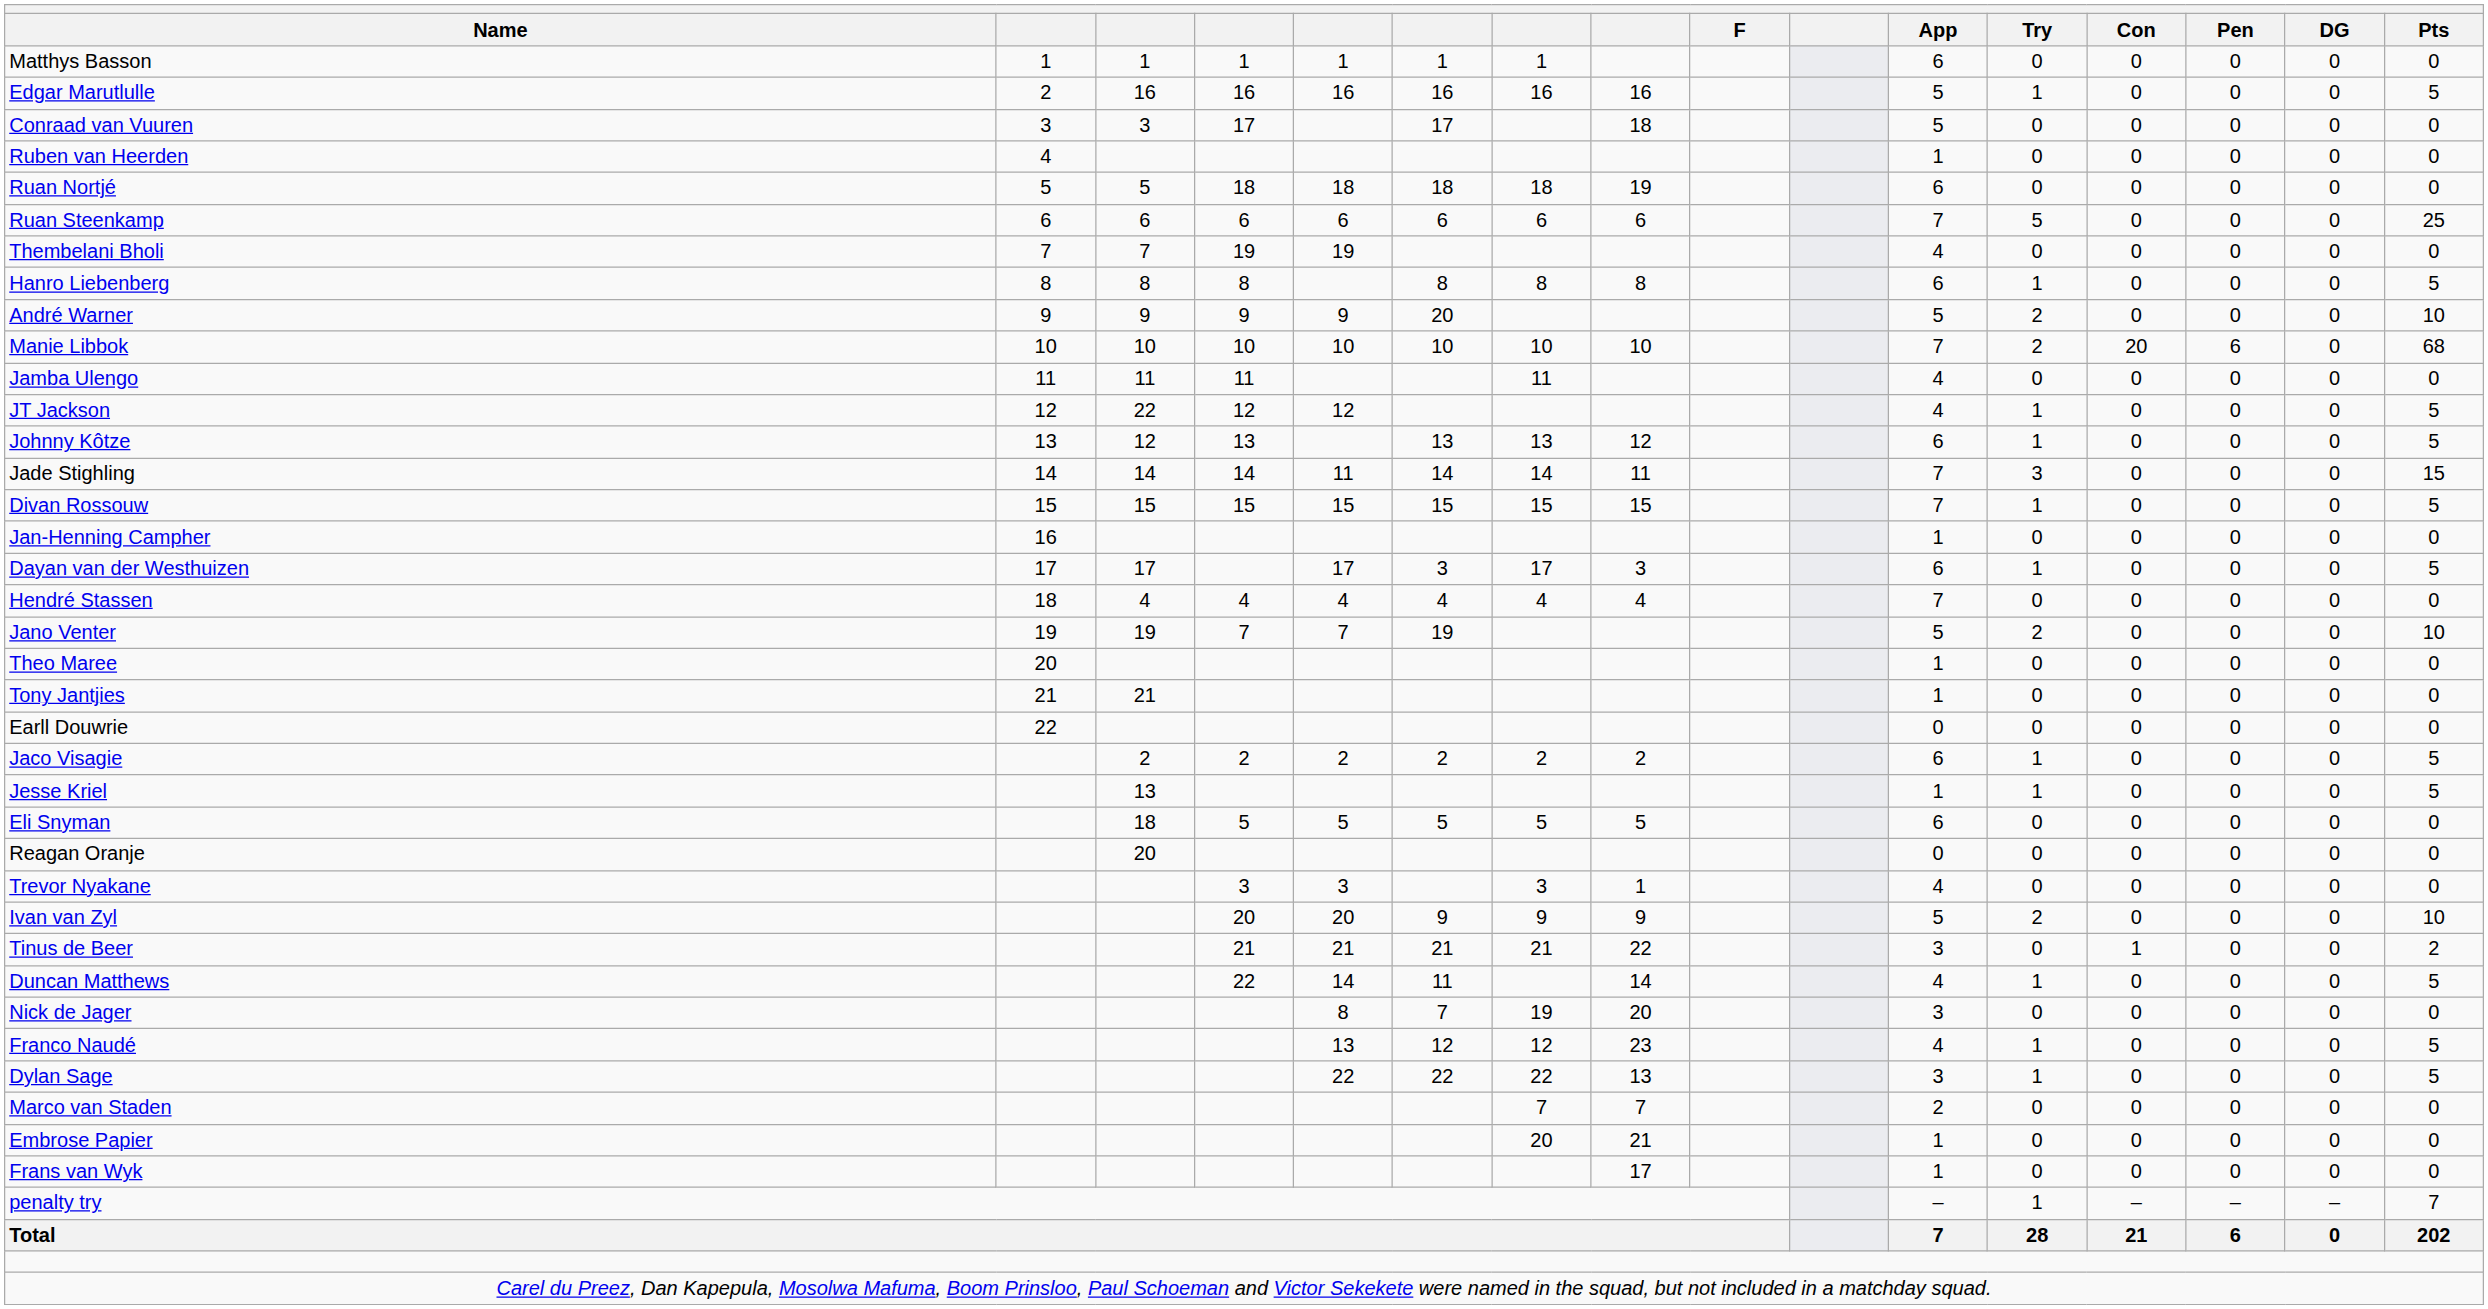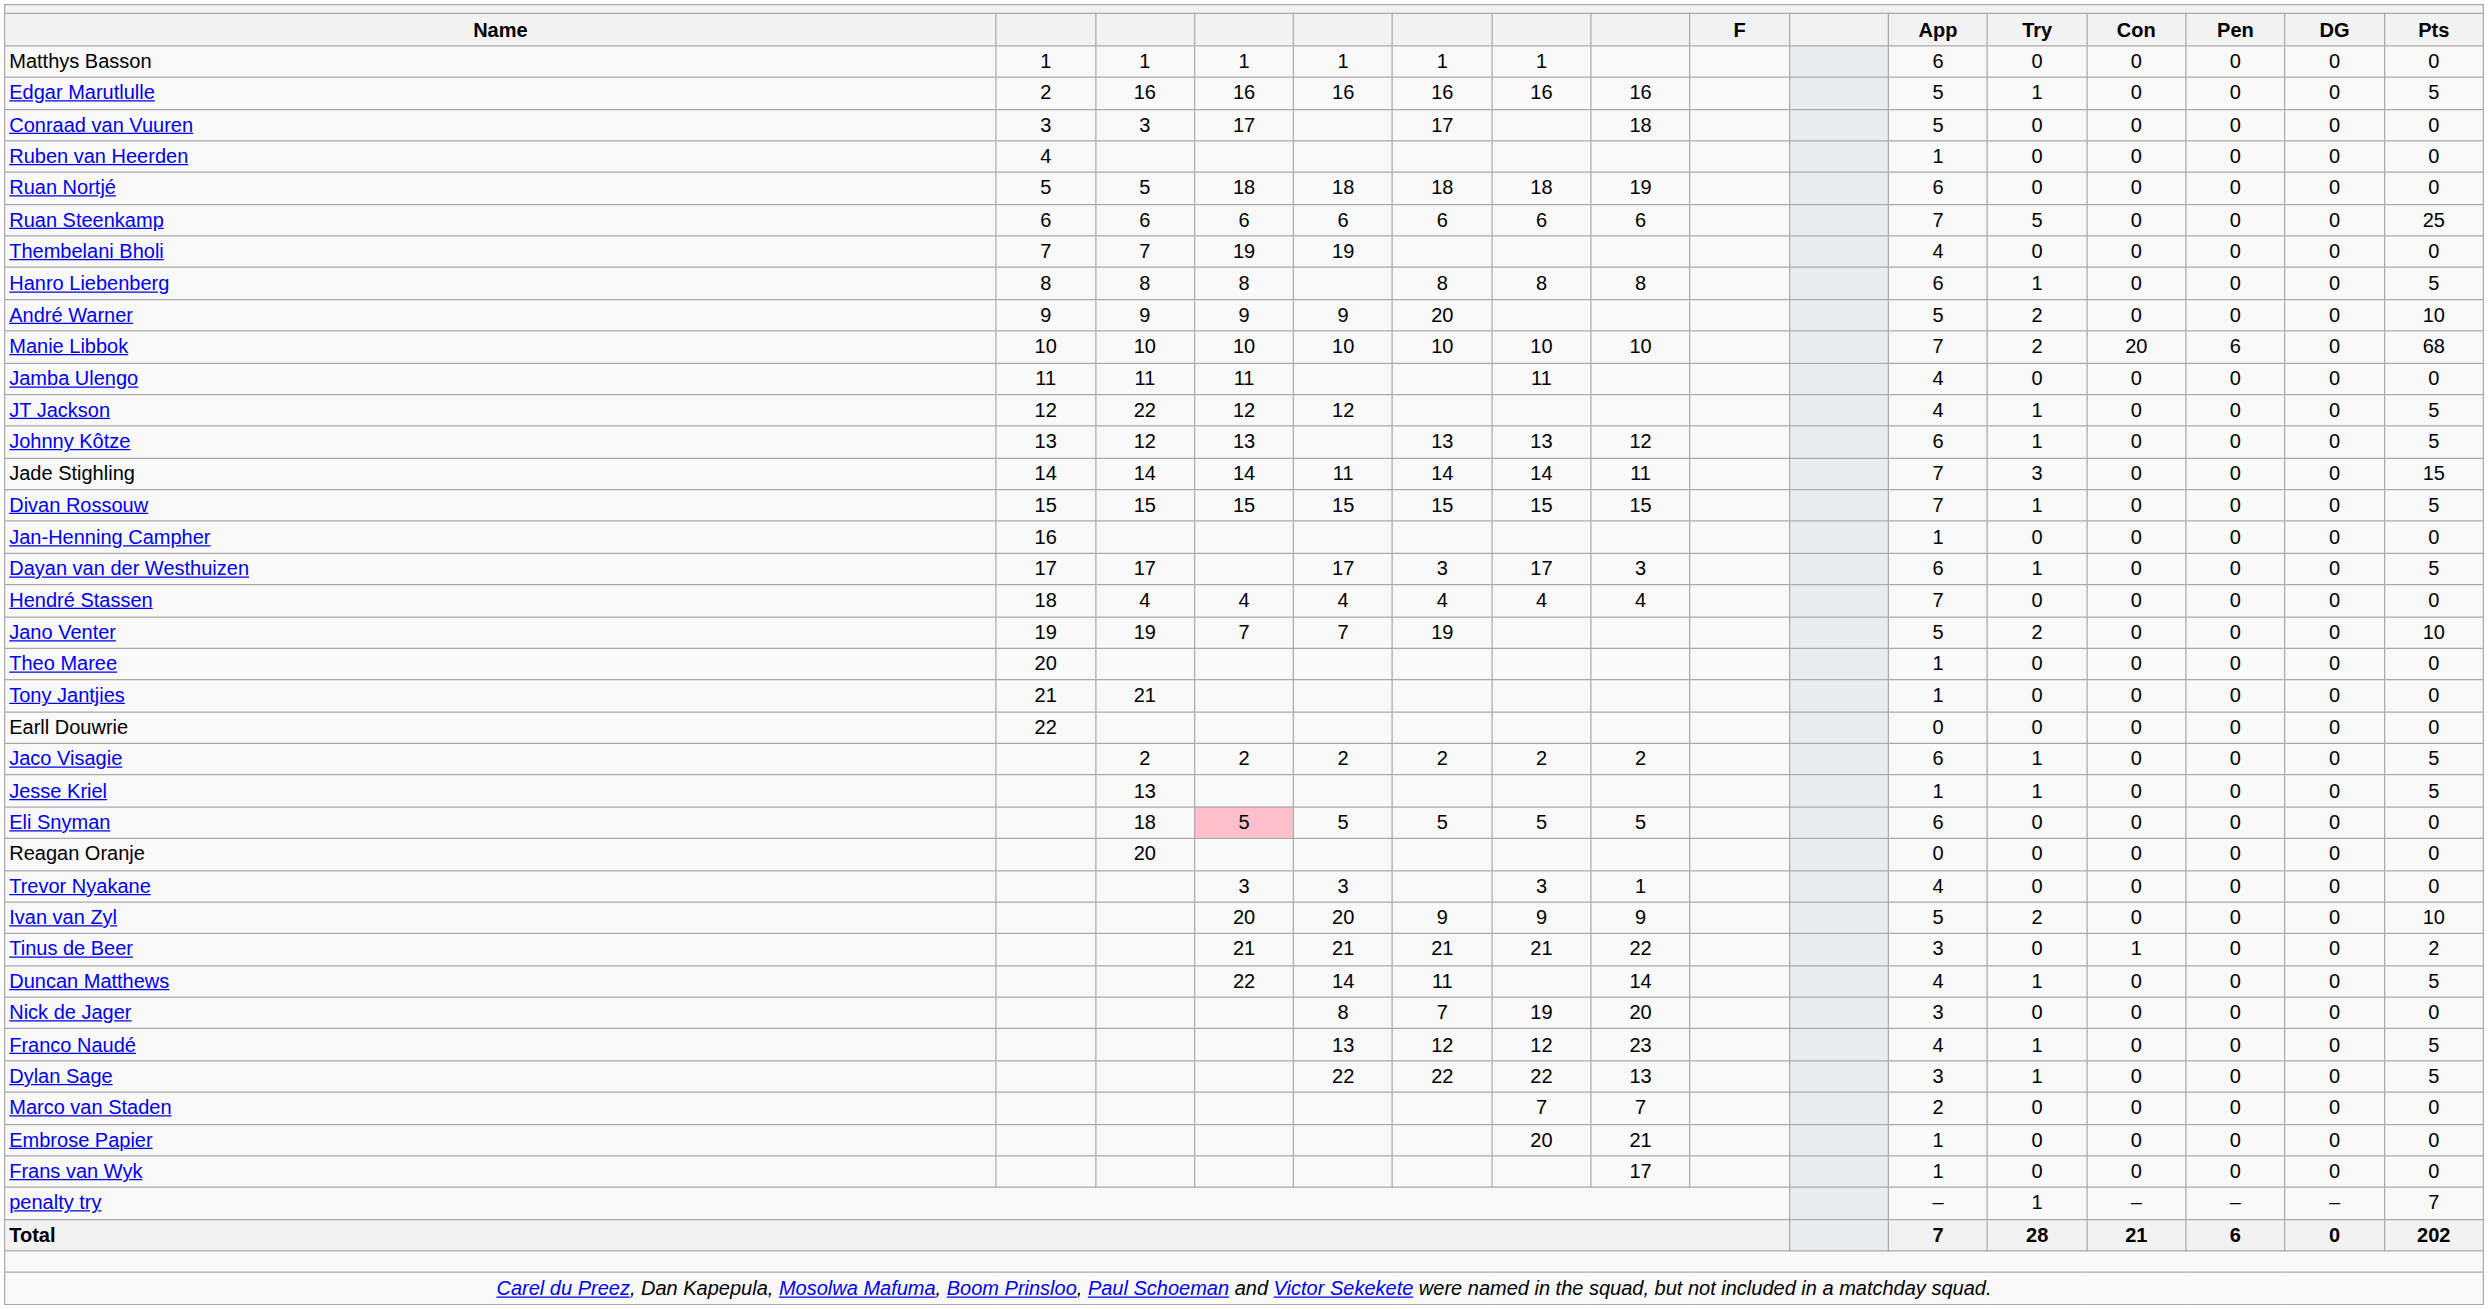(1244, 822) no background -> (1244, 822) pink background
